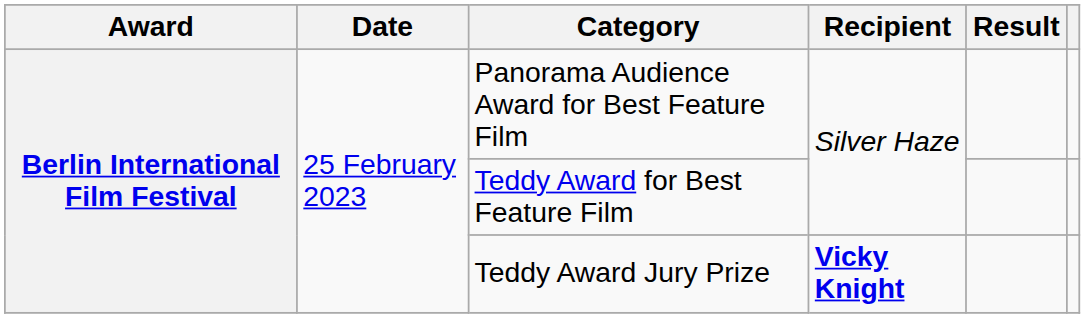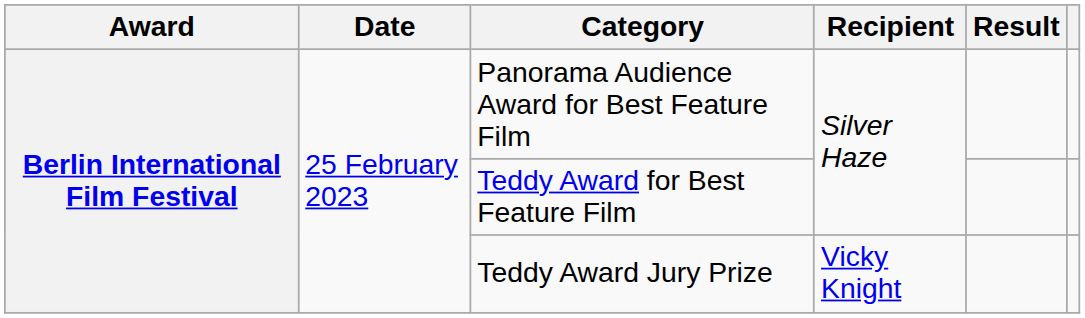(860, 273) bold -> (861, 273) normal
